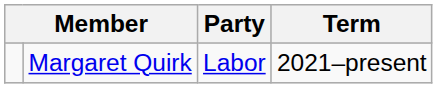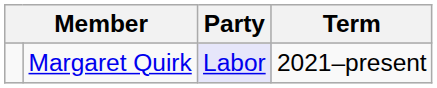(234, 62) no background -> (234, 62) lavender background
